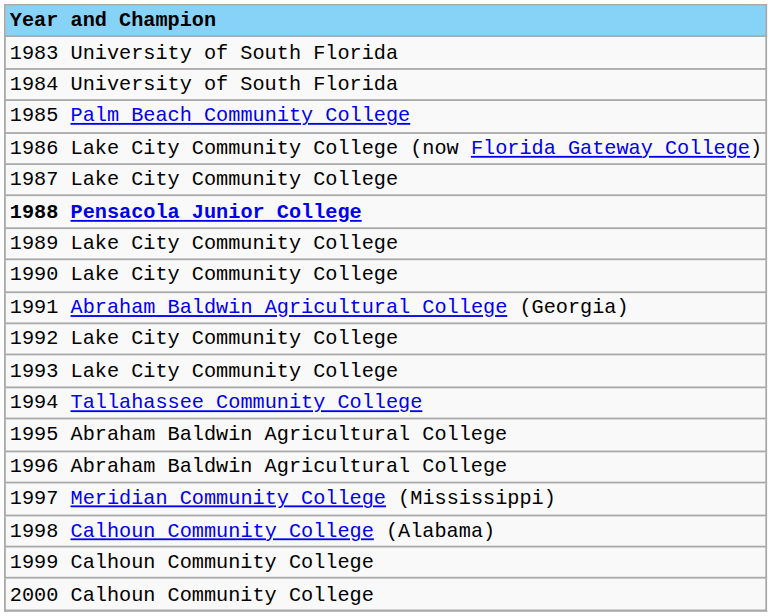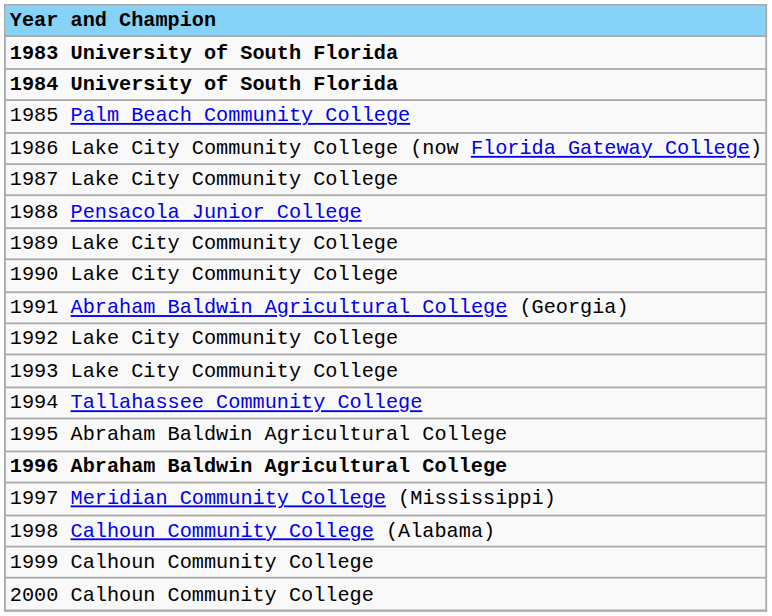(204, 53) normal -> (204, 53) bold
(204, 85) normal -> (204, 85) bold
(186, 212) bold -> (186, 212) normal
(259, 467) normal -> (259, 467) bold
